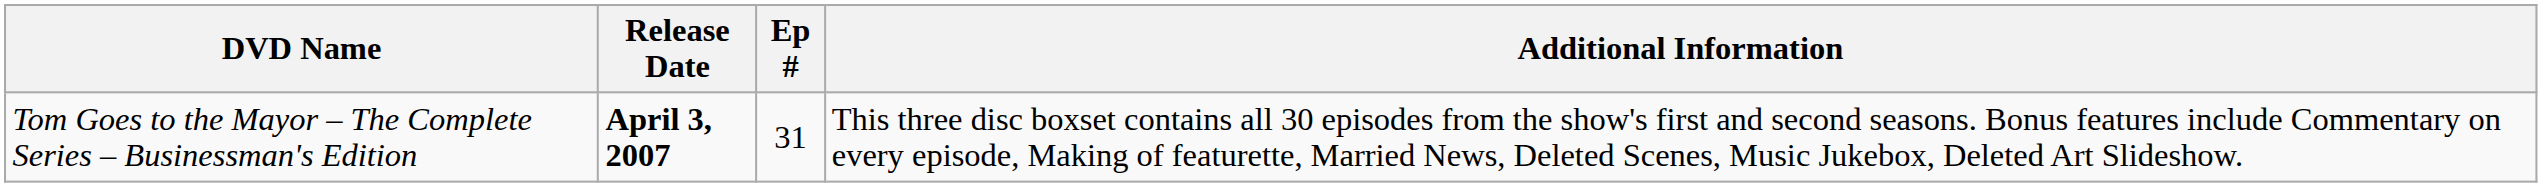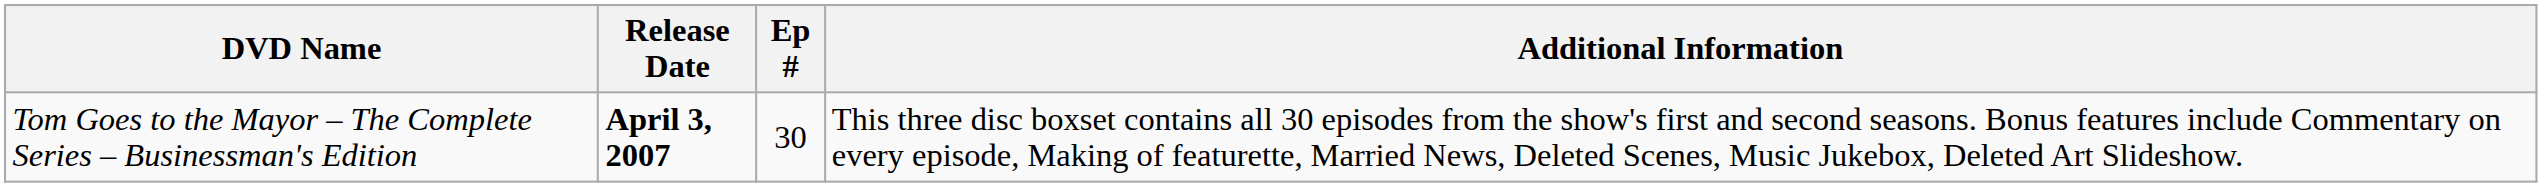(791, 136) 31 -> (791, 136) 30
